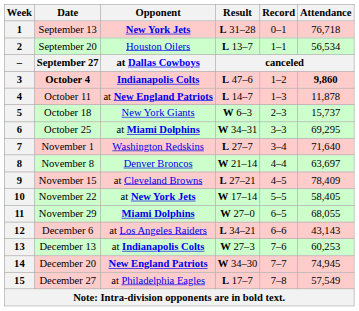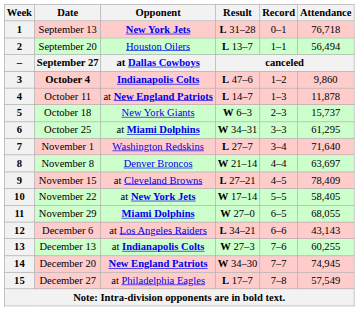(326, 46) 56,534 -> (326, 46) 56,494
(326, 79) bold -> (326, 79) normal
(326, 130) 69,295 -> (326, 130) 61,295
(326, 247) 60,253 -> (326, 247) 60,255
